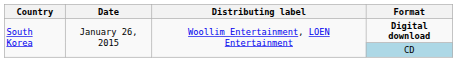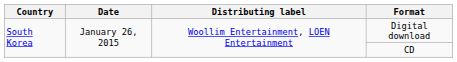(409, 31) bold -> (409, 31) normal
(409, 50) lightblue background -> (409, 50) no background
